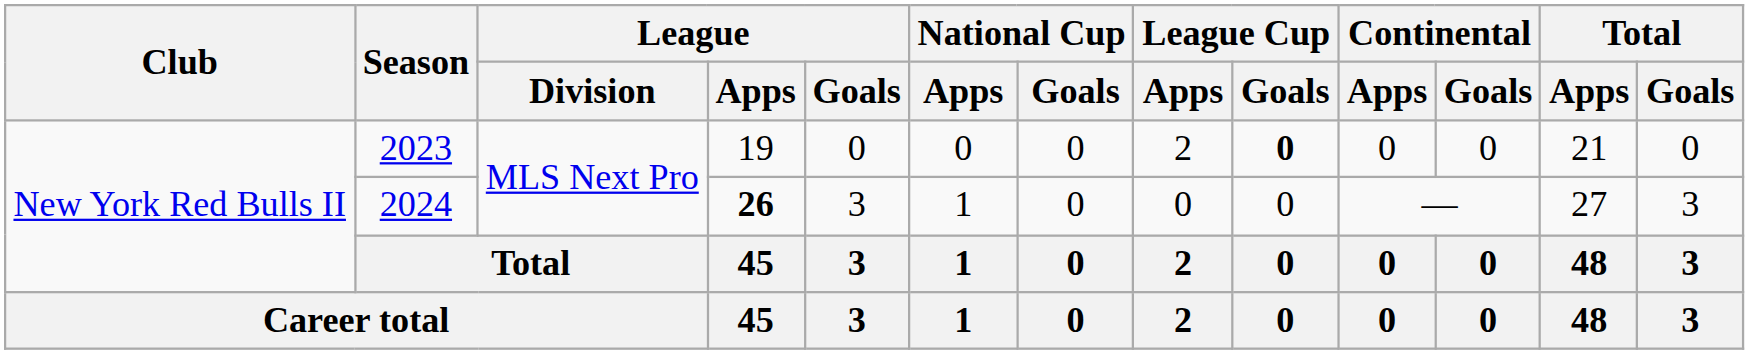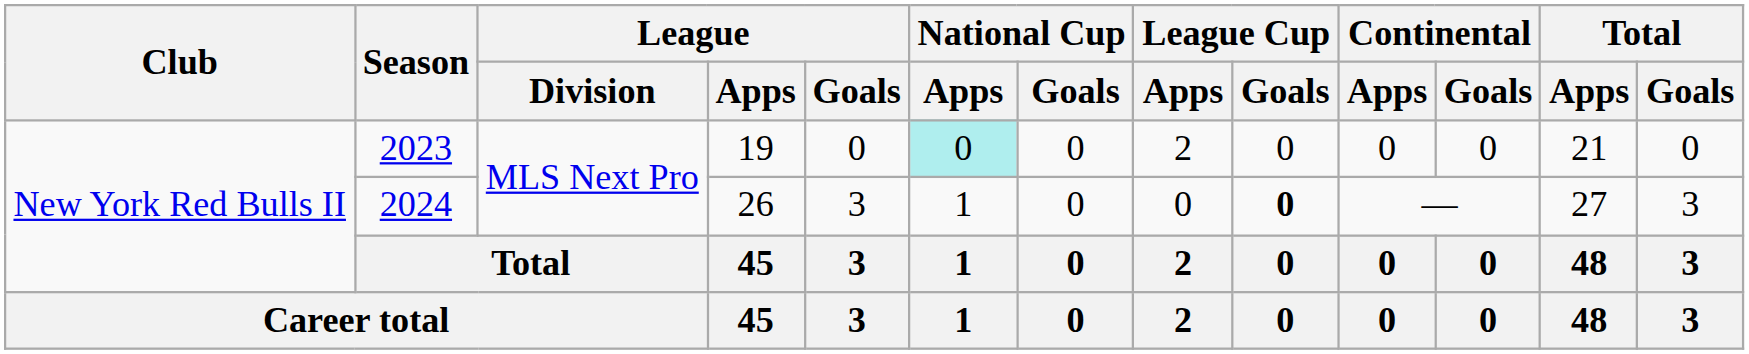(963, 147) no background -> (963, 147) paleturquoise background
(1285, 147) bold -> (1285, 147) normal
(756, 205) bold -> (756, 205) normal
(1285, 205) normal -> (1285, 205) bold
